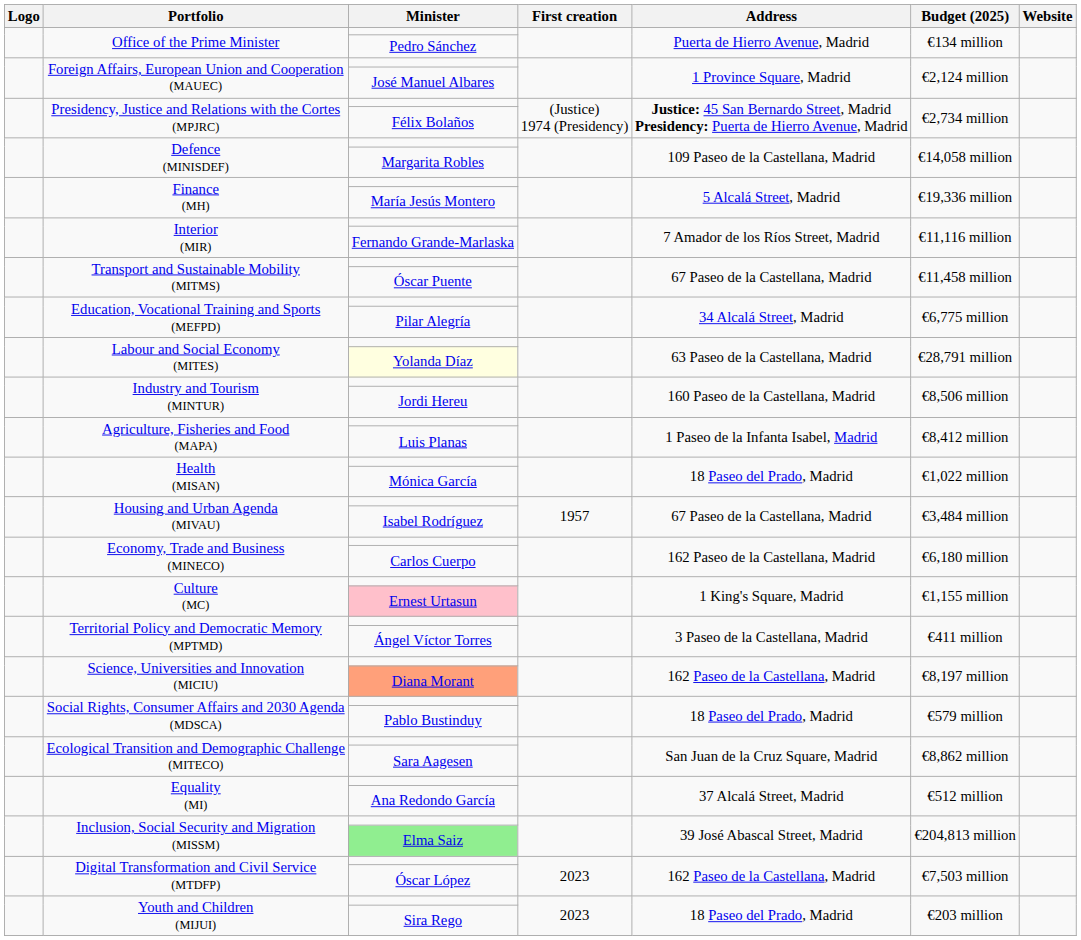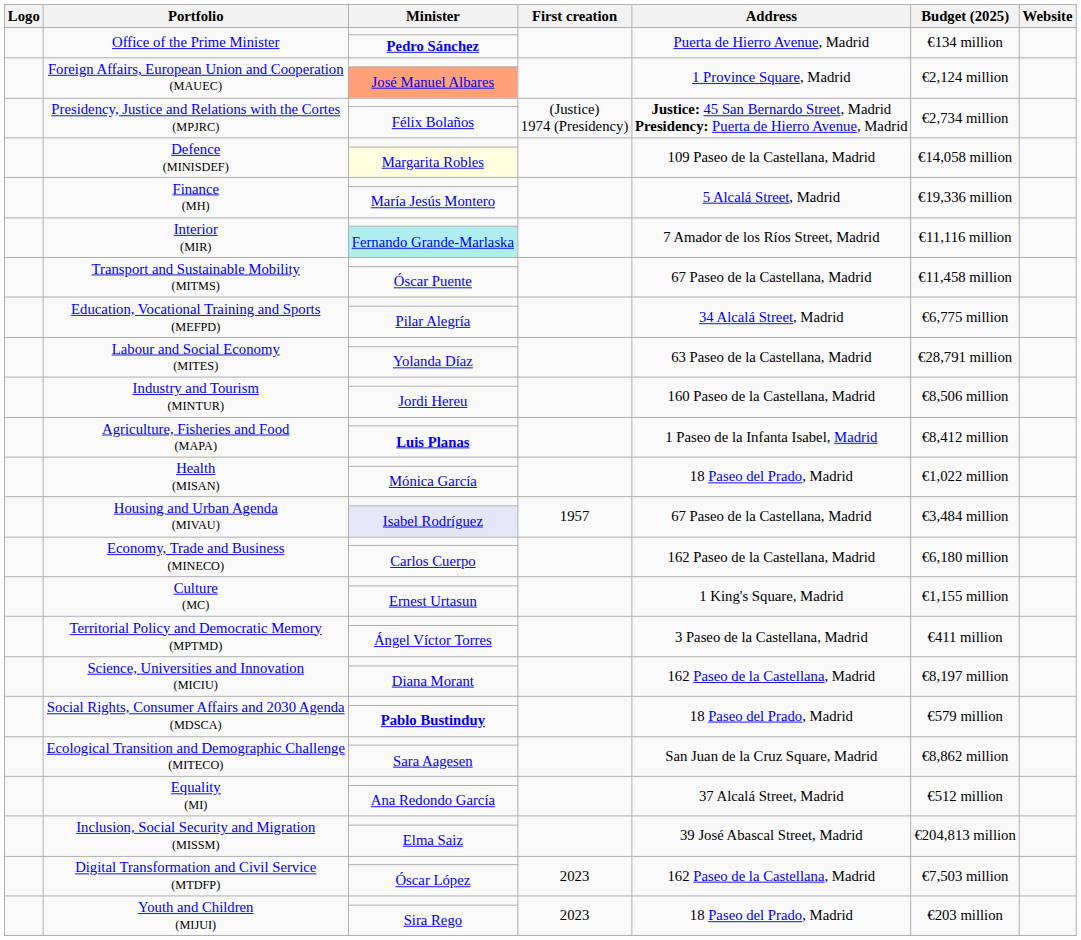(433, 46) normal -> (433, 46) bold
(433, 82) no background -> (433, 82) lightsalmon background
(433, 162) no background -> (433, 162) lightyellow background
(433, 242) no background -> (433, 242) paleturquoise background
(433, 361) lightyellow background -> (433, 361) no background
(433, 441) normal -> (433, 441) bold
(433, 521) no background -> (433, 521) lavender background
(433, 601) pink background -> (433, 601) no background
(433, 680) lightsalmon background -> (433, 680) no background
(433, 720) normal -> (433, 720) bold
(433, 840) lightgreen background -> (433, 840) no background
